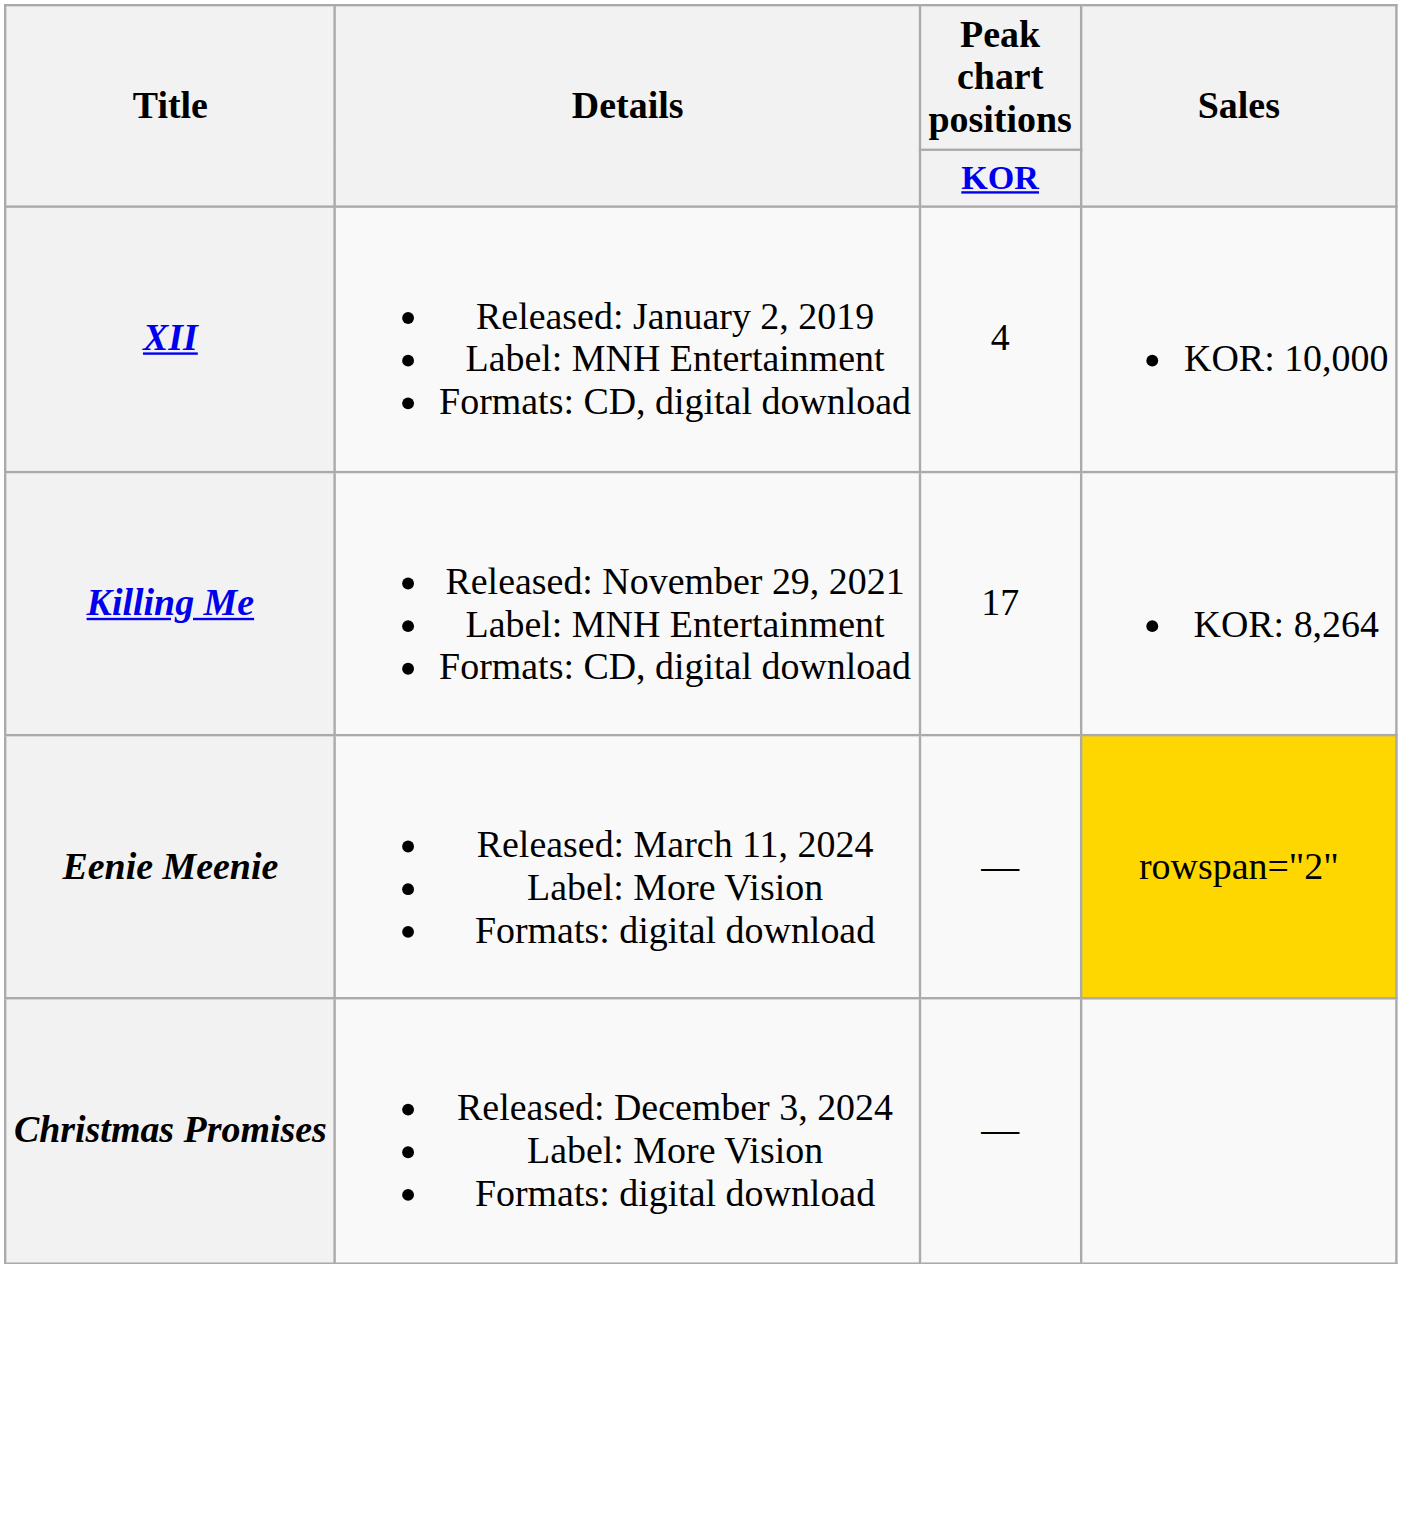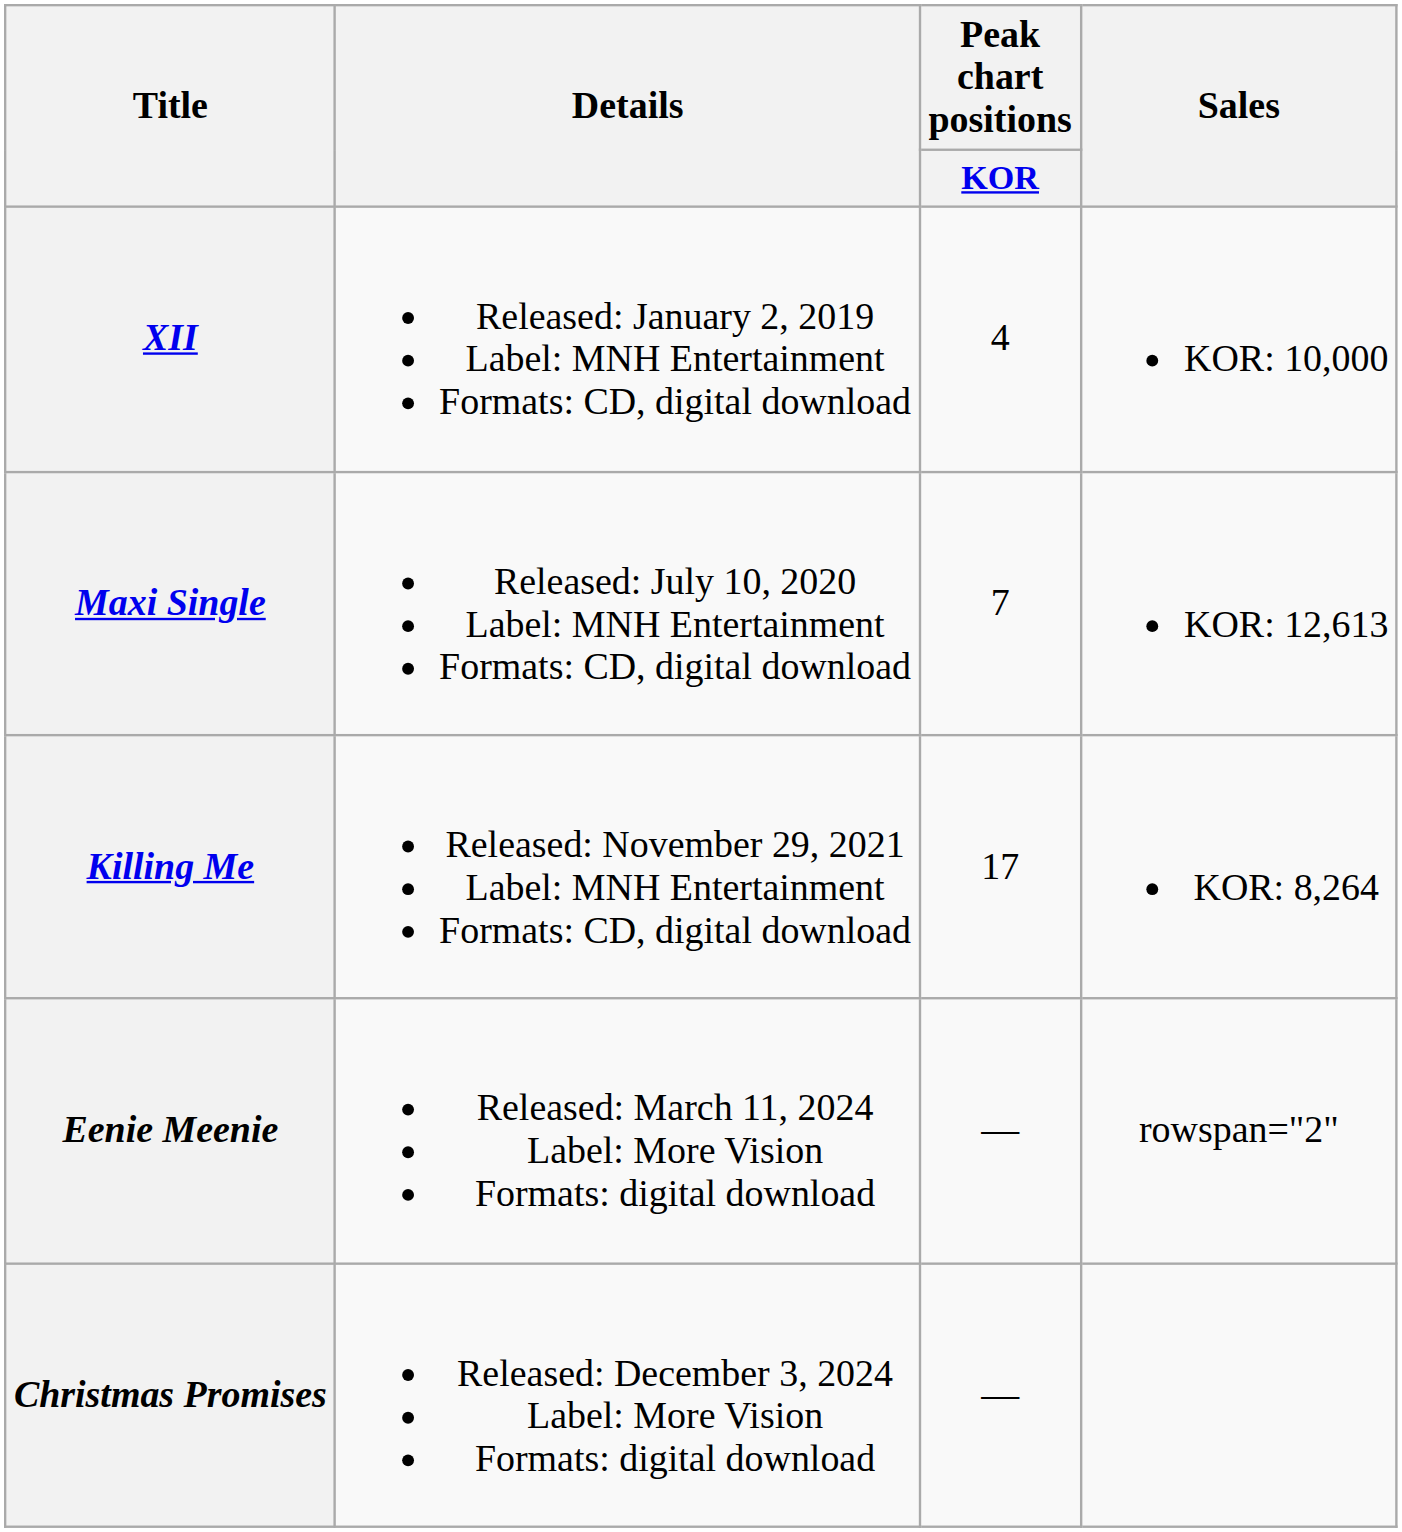+ row: (170, 602)
(1239, 866) gold background -> (1239, 1130) no background
